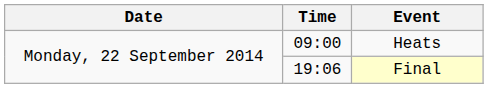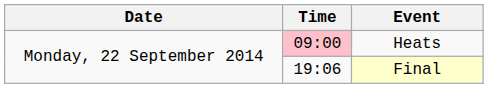(317, 44) no background -> (317, 44) pink background
